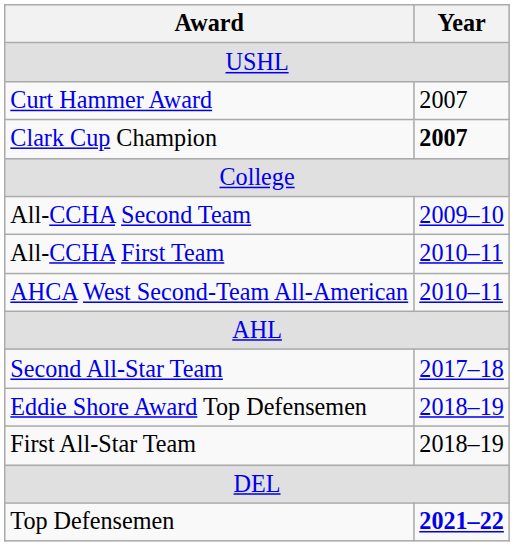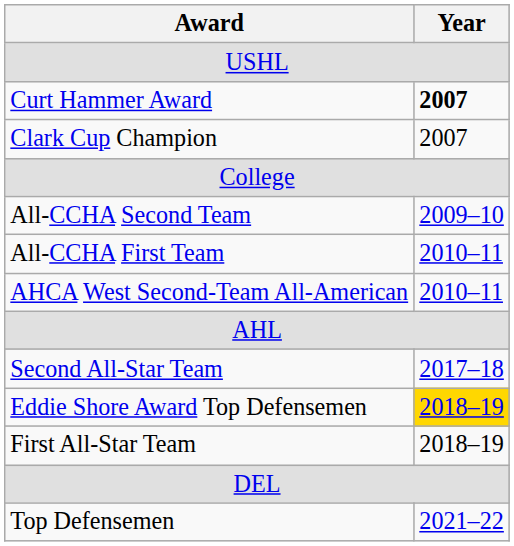(443, 100) normal -> (443, 100) bold
(443, 138) bold -> (443, 138) normal
(462, 406) no background -> (462, 406) gold background
(462, 521) bold -> (462, 521) normal
